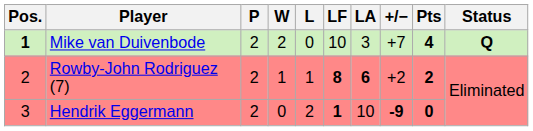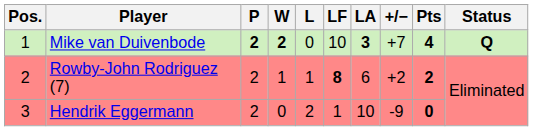(25, 42) bold -> (25, 42) normal
(254, 42) normal -> (254, 42) bold
(282, 42) normal -> (282, 42) bold
(365, 42) normal -> (365, 42) bold
(365, 77) bold -> (365, 77) normal
(337, 112) bold -> (337, 112) normal
(396, 112) bold -> (396, 112) normal
